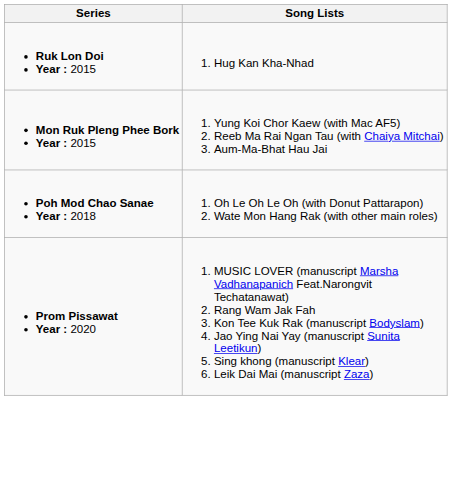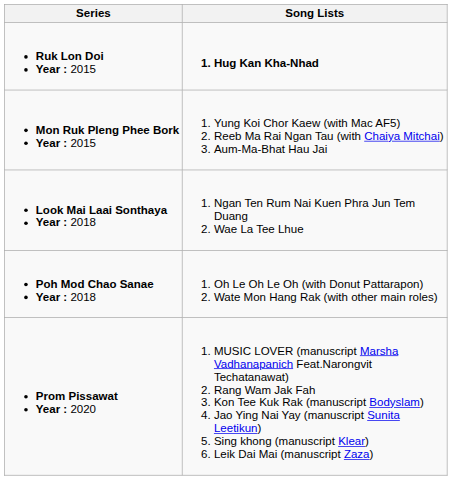(315, 63) normal -> (315, 63) bold
+ row: (93, 217)
